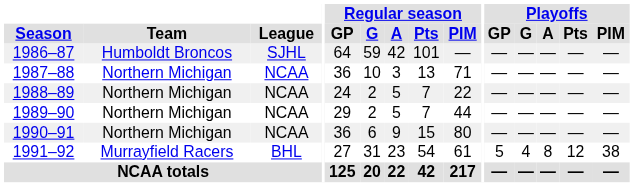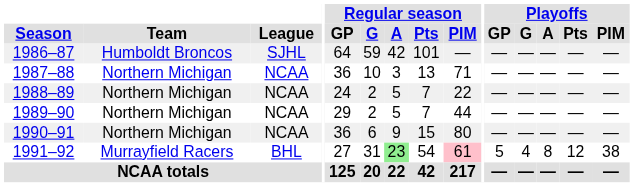(396, 152) no background -> (396, 152) lightgreen background
(463, 152) no background -> (463, 152) pink background
